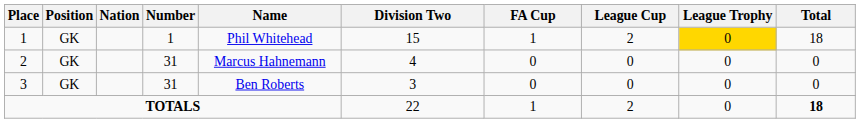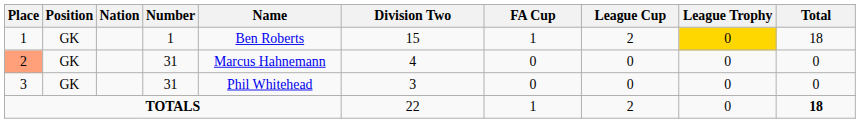(270, 38) Phil Whitehead -> (270, 38) Ben Roberts
(23, 61) no background -> (23, 61) lightsalmon background
(270, 84) Ben Roberts -> (270, 84) Phil Whitehead
